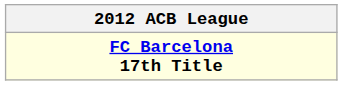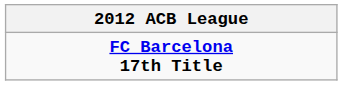(171, 57) lightyellow background -> (171, 57) no background
